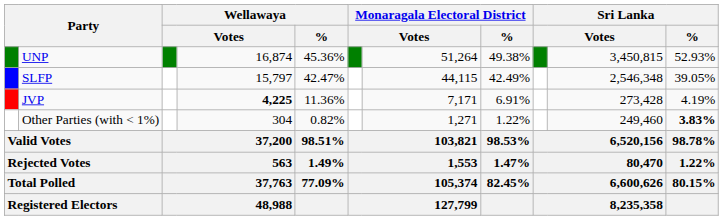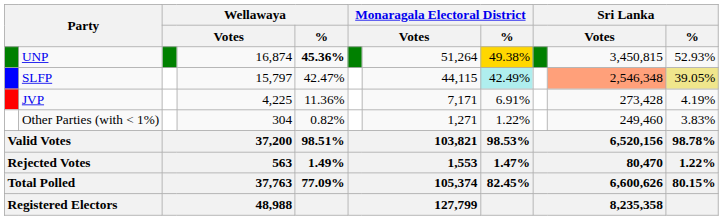(324, 57) normal -> (323, 57) bold
(510, 57) no background -> (510, 57) gold background
(510, 78) no background -> (510, 78) paleturquoise background
(636, 78) no background -> (636, 78) lightsalmon background
(695, 78) no background -> (695, 78) khaki background
(277, 99) bold -> (277, 99) normal
(697, 120) bold -> (698, 120) normal
